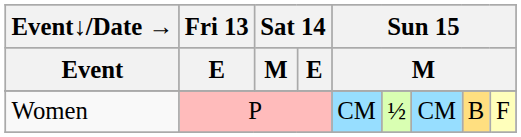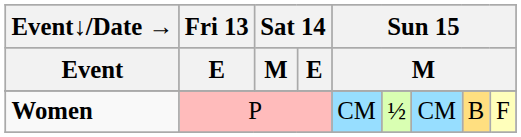(50, 111) normal -> (52, 111) bold
